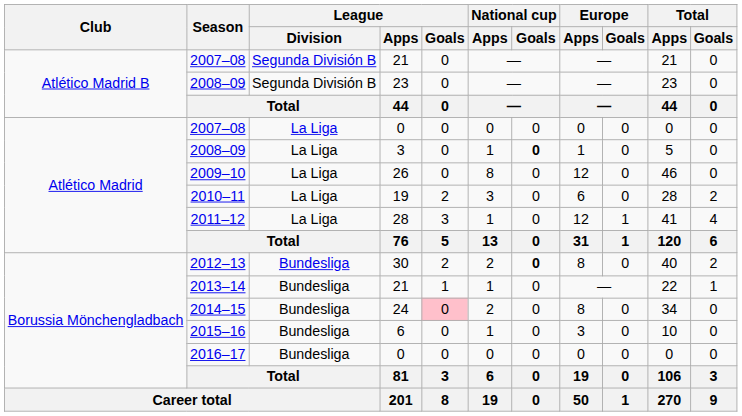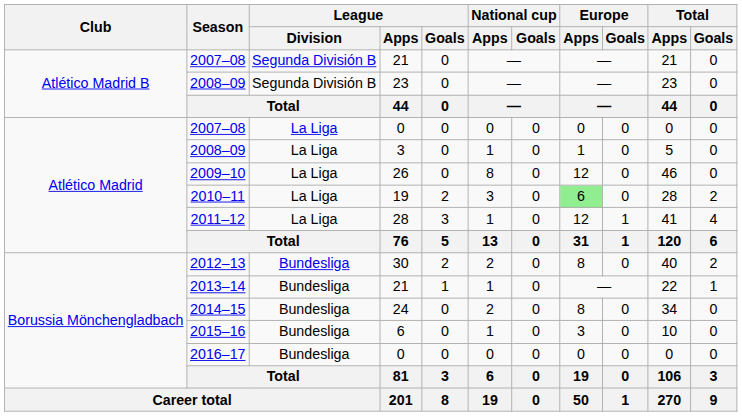(536, 151) bold -> (536, 151) normal
(581, 196) no background -> (581, 196) lightgreen background
(536, 264) bold -> (536, 264) normal
(445, 309) pink background -> (445, 309) no background
